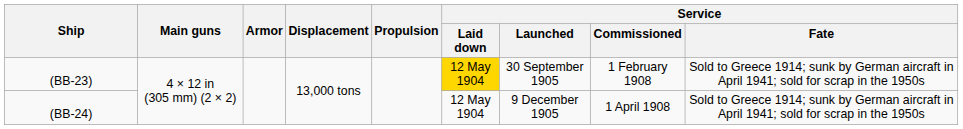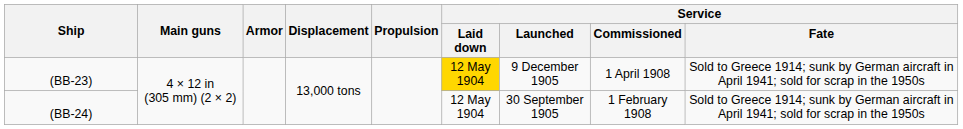(545, 74) 30 September 1905 -> (545, 74) 9 December 1905
(638, 74) 1 February 1908 -> (638, 74) 1 April 1908
(545, 107) 9 December 1905 -> (545, 107) 30 September 1905
(638, 107) 1 April 1908 -> (638, 107) 1 February 1908
